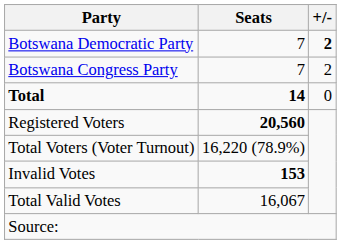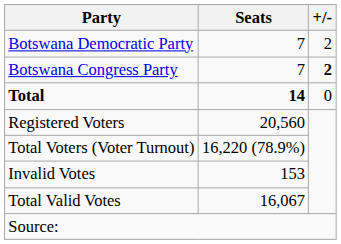(328, 43) bold -> (328, 43) normal
(328, 69) normal -> (328, 69) bold
(282, 122) bold -> (282, 122) normal
(293, 174) bold -> (293, 174) normal
